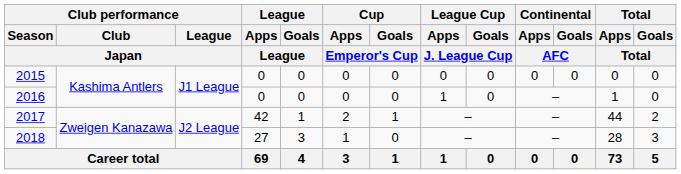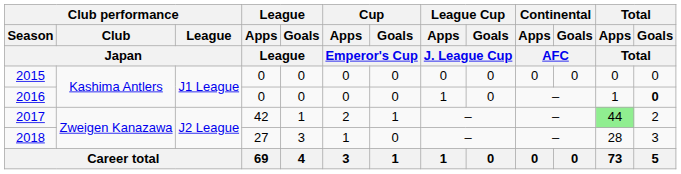(655, 96) normal -> (655, 96) bold
(615, 117) no background -> (615, 117) lightgreen background
